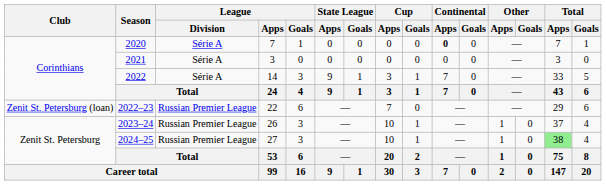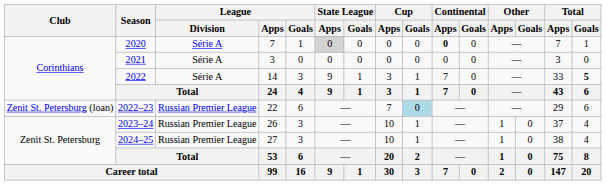(330, 44) no background -> (330, 44) lightgrey background
(586, 76) normal -> (586, 76) bold
(417, 108) no background -> (417, 108) lightblue background
(558, 140) lightgreen background -> (558, 140) no background
